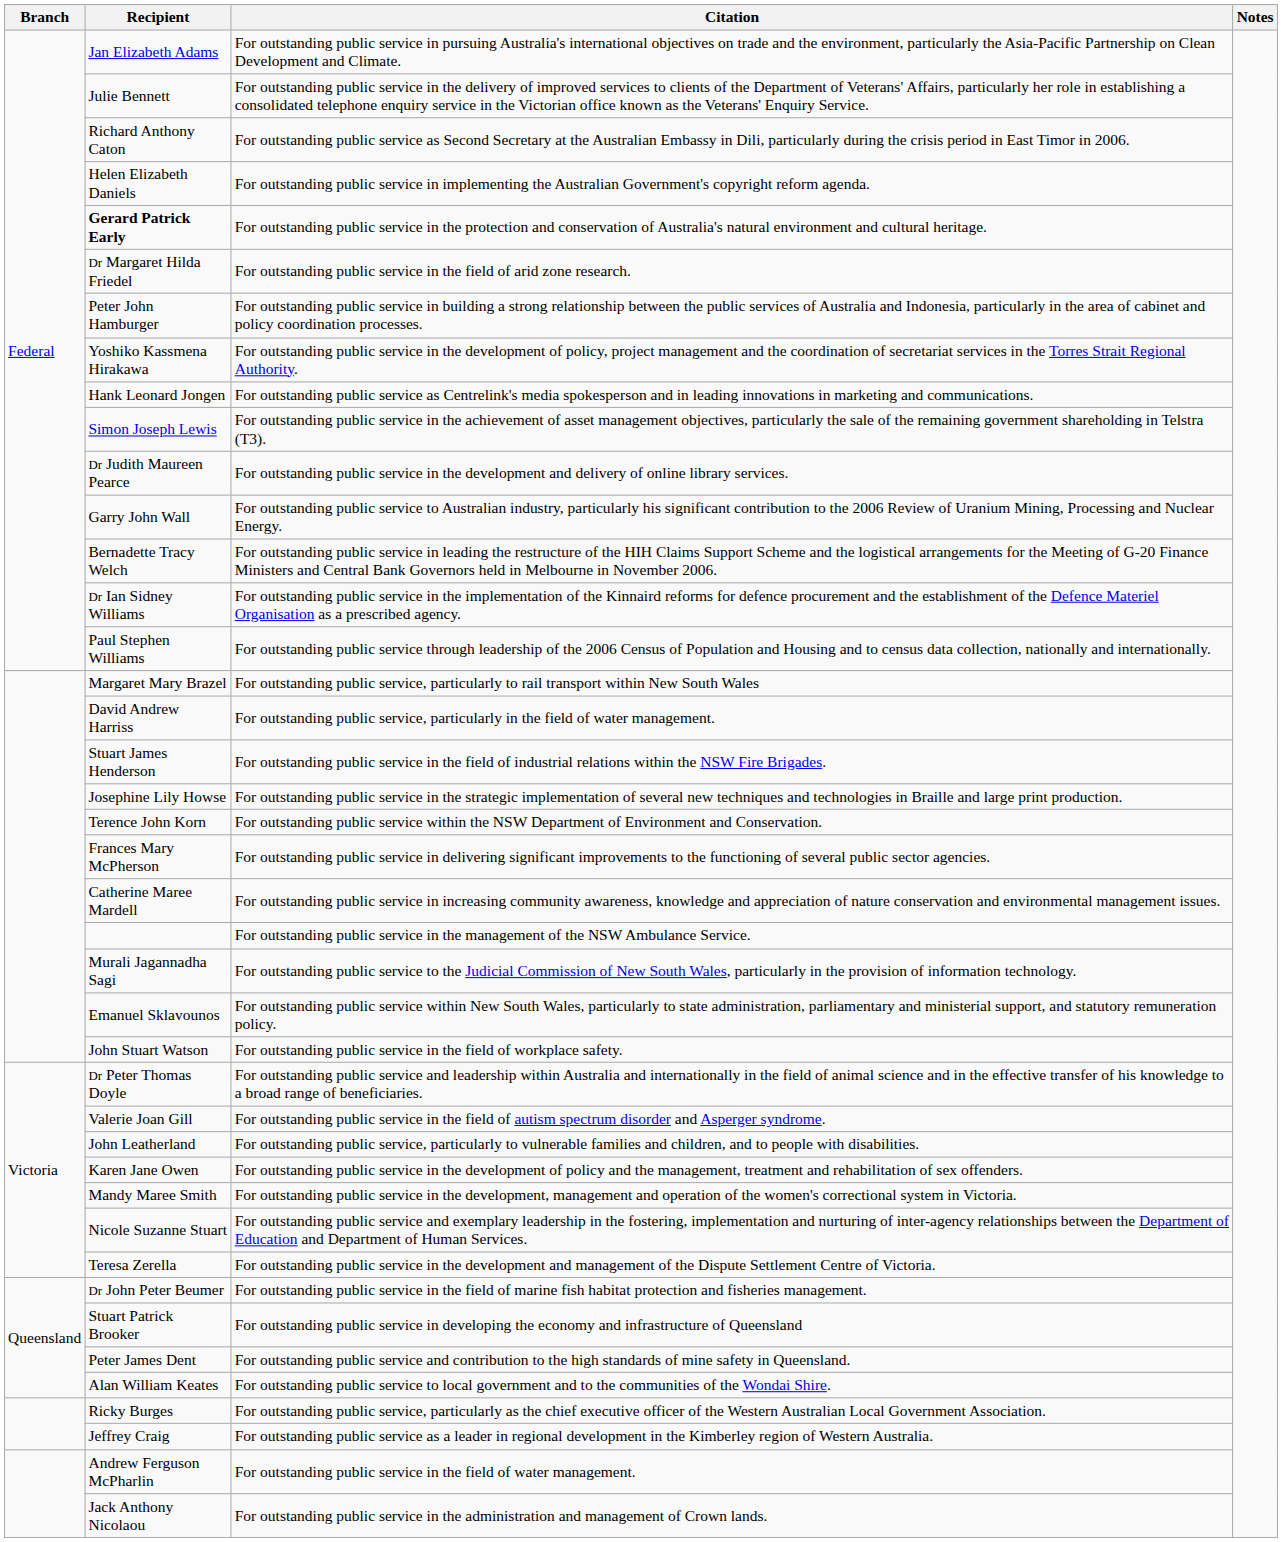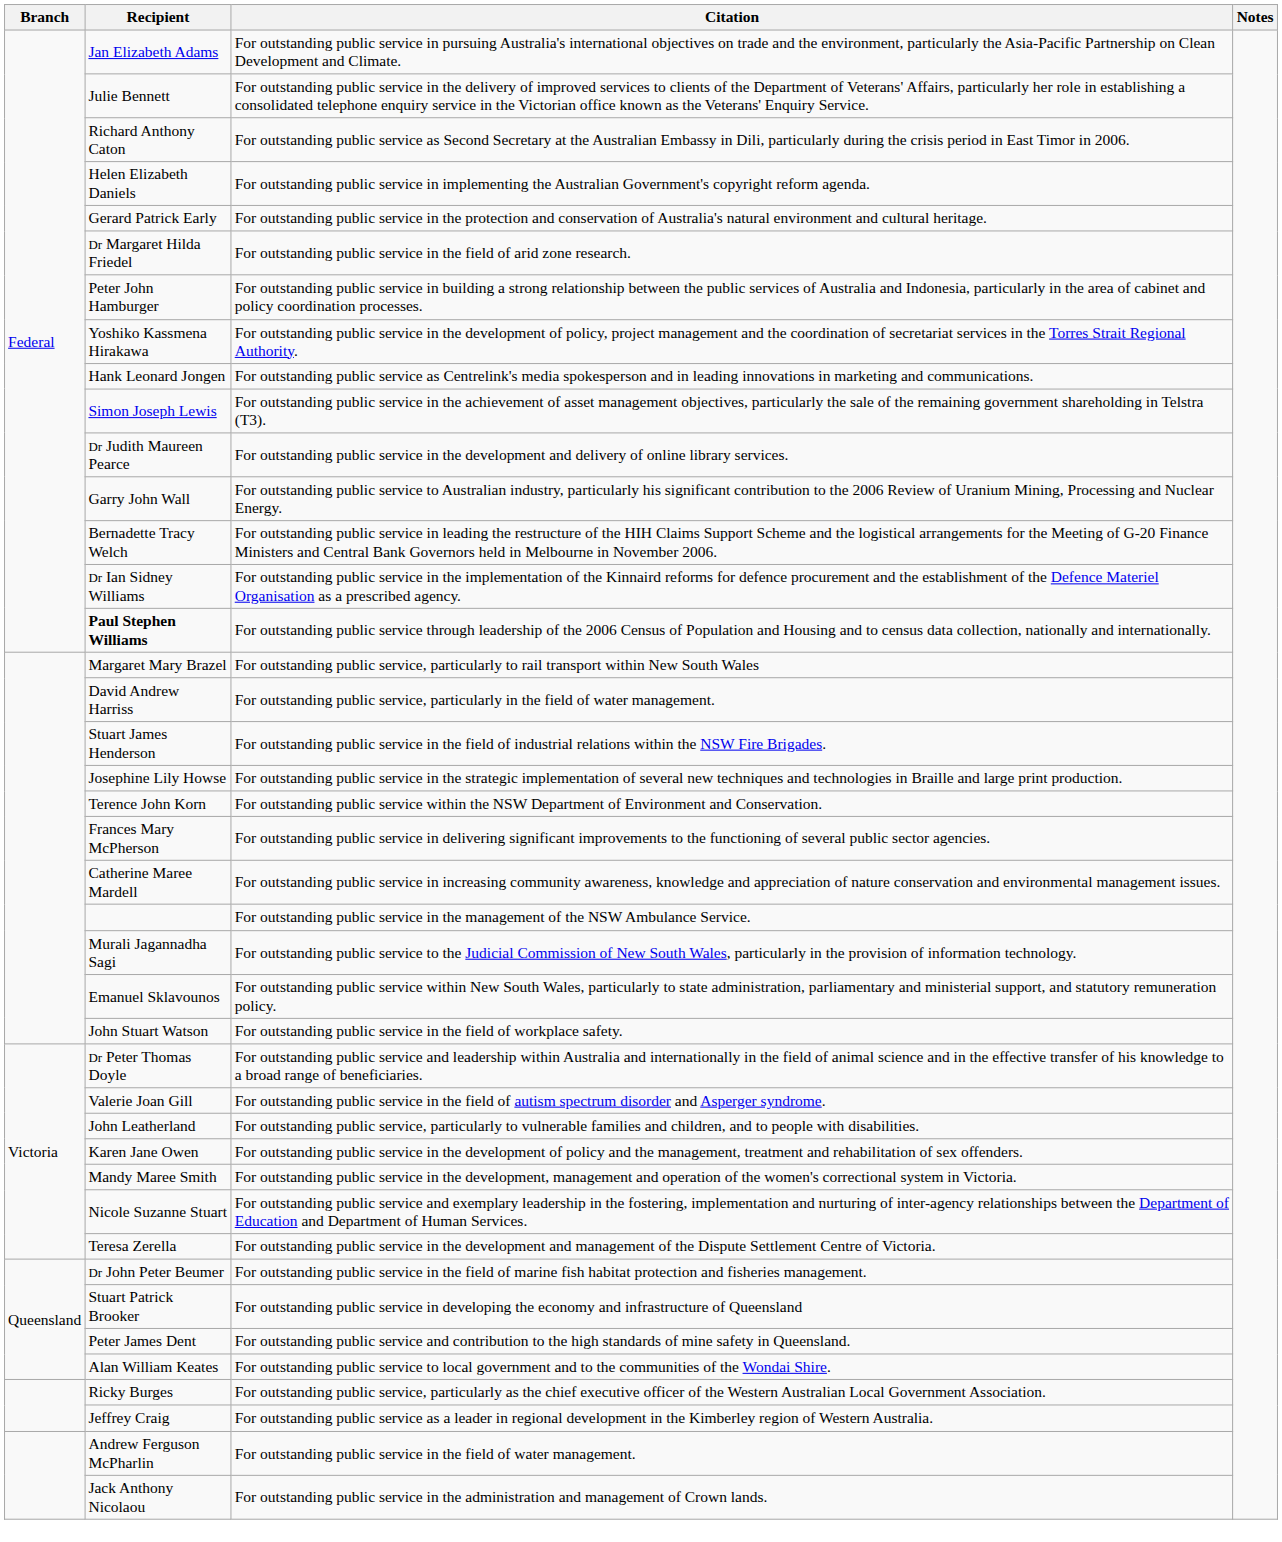(139, 227) bold -> (153, 218) normal
(129, 648) normal -> (132, 630) bold
